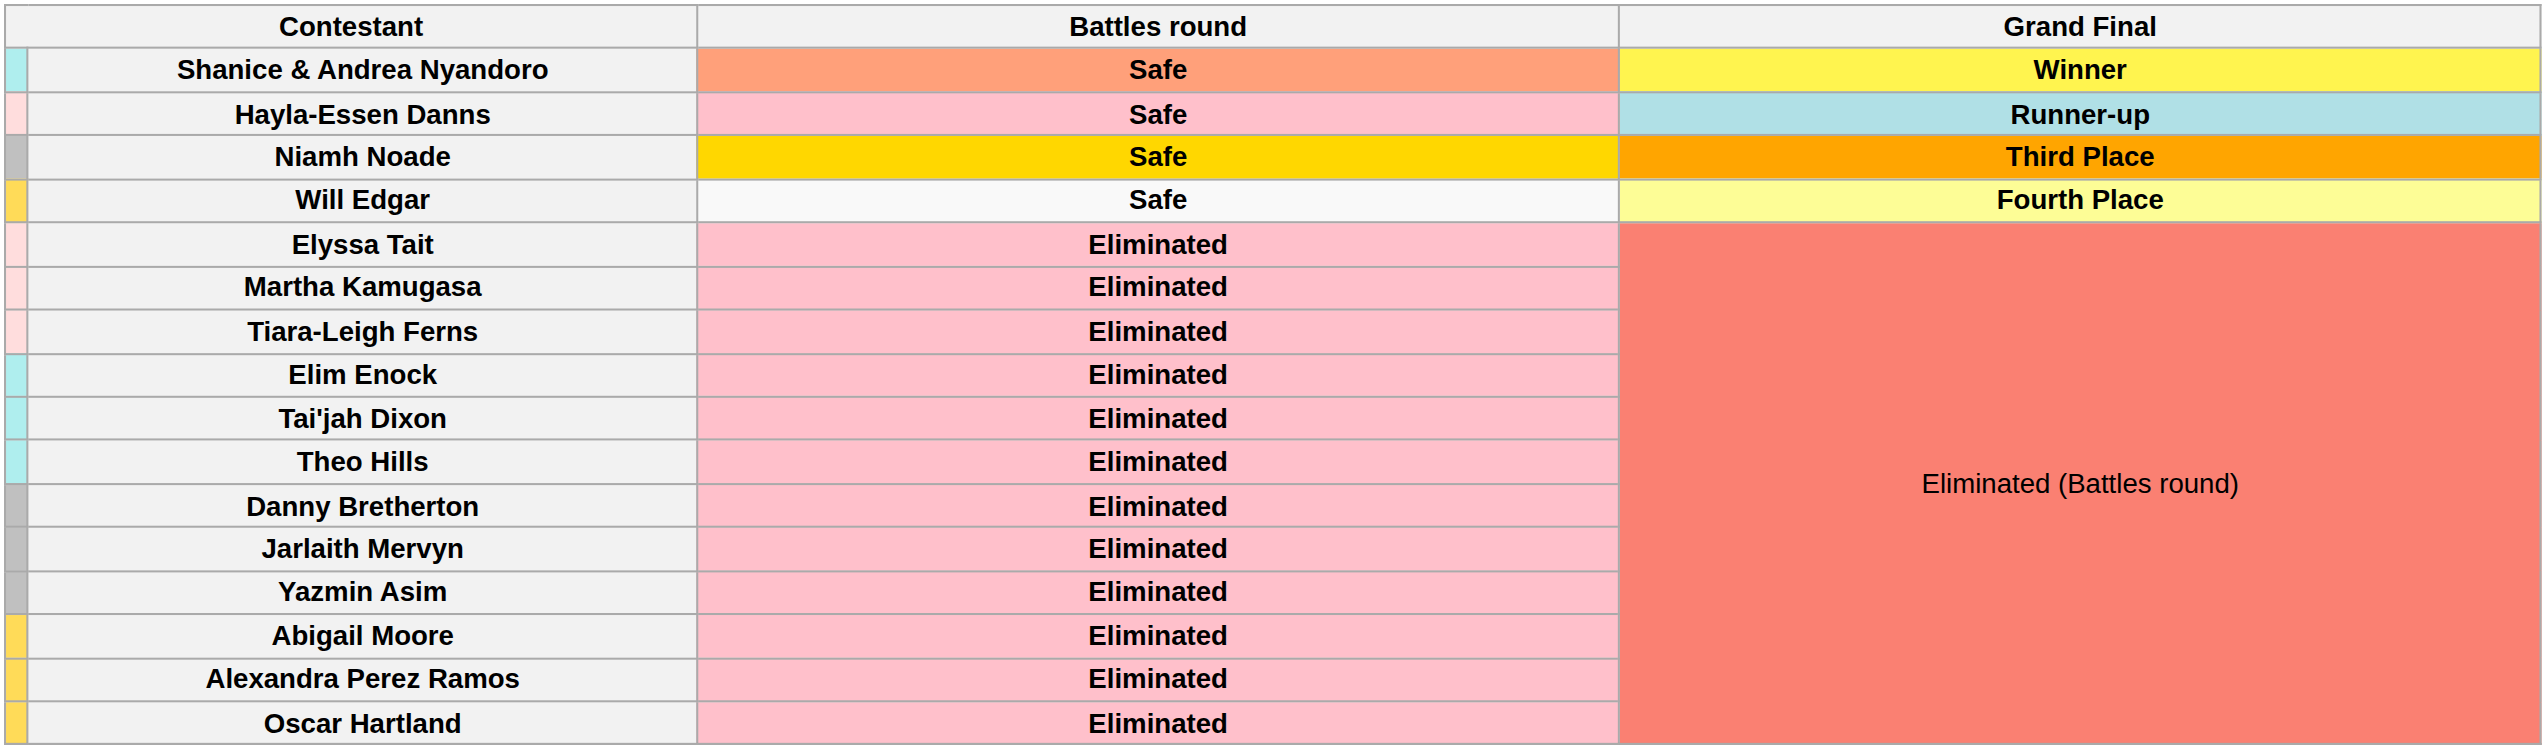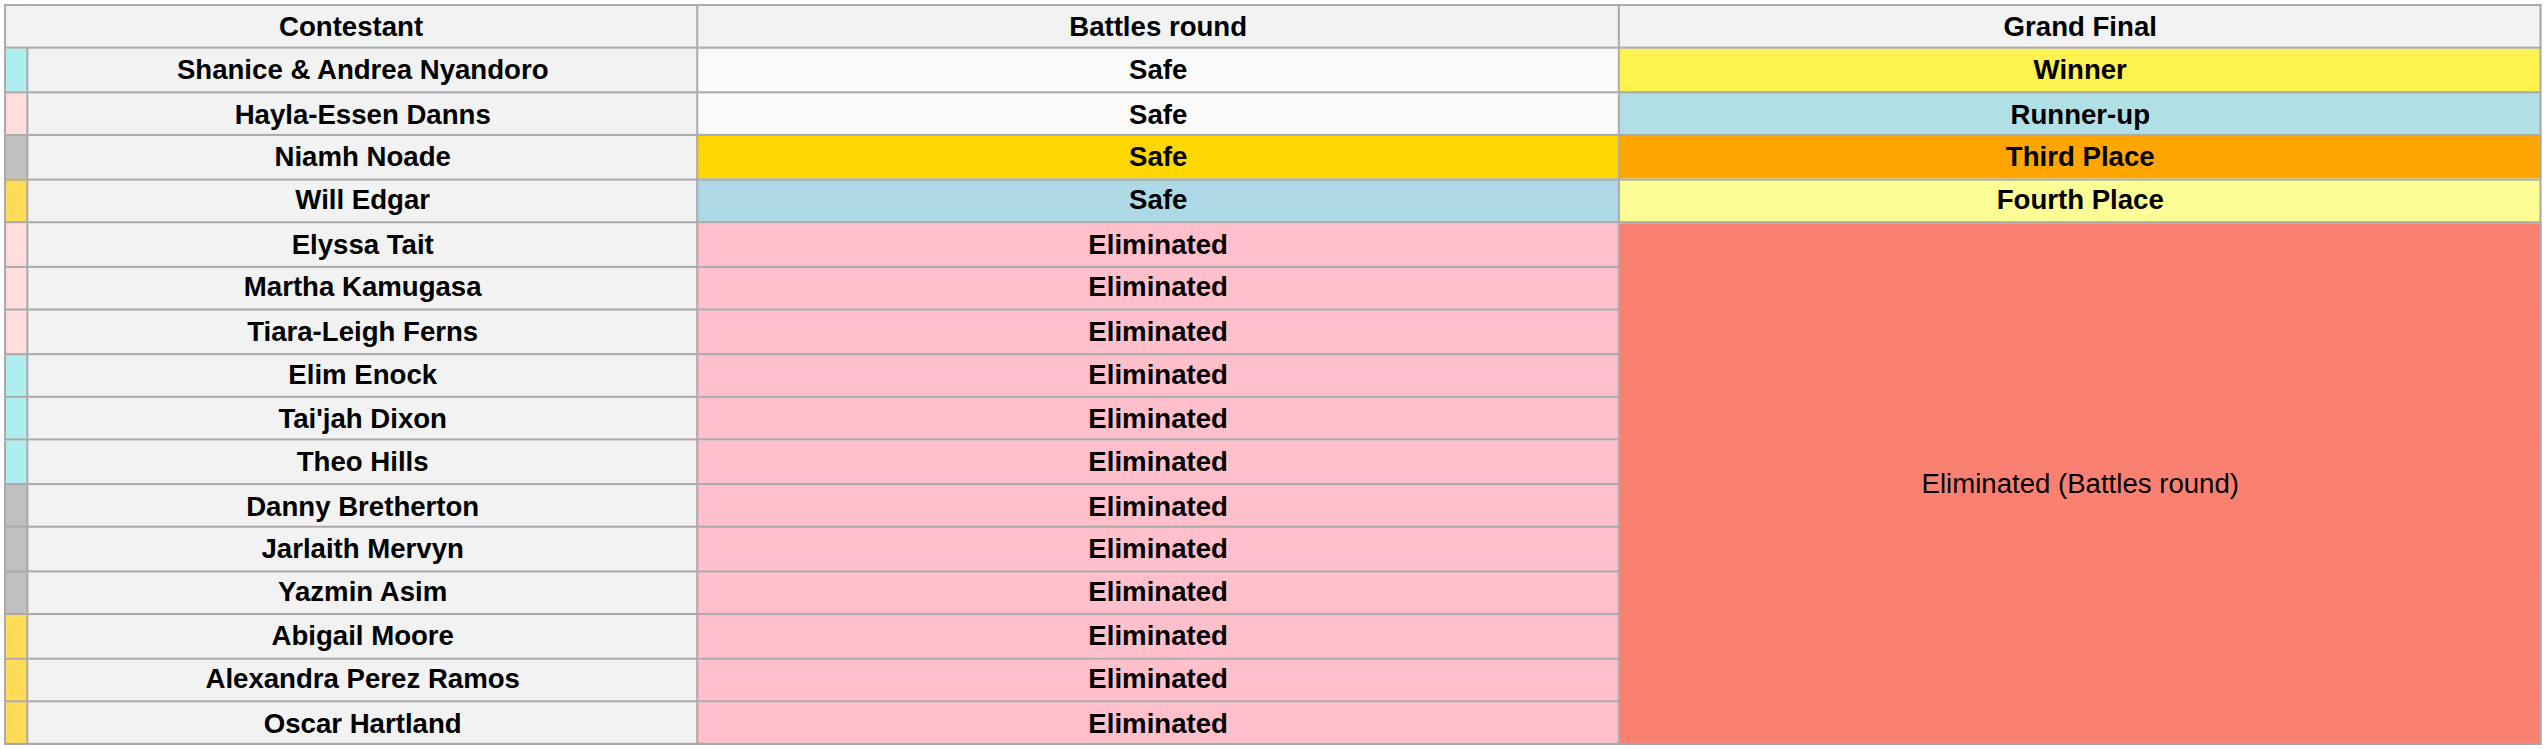(1158, 70) lightsalmon background -> (1158, 70) no background
(1158, 113) pink background -> (1158, 113) no background
(1158, 200) no background -> (1158, 200) lightblue background
